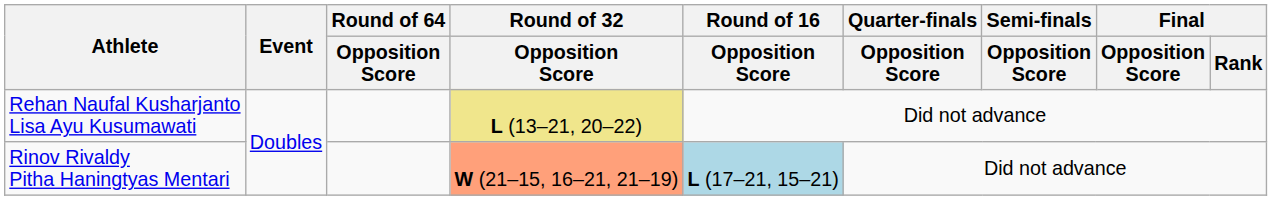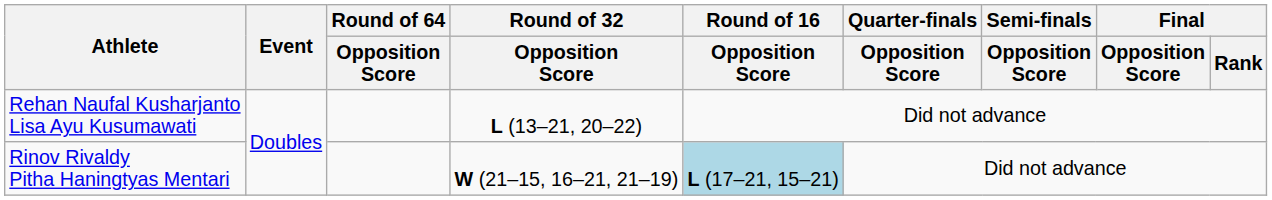(566, 127) khaki background -> (566, 127) no background
(566, 180) lightsalmon background -> (566, 180) no background
